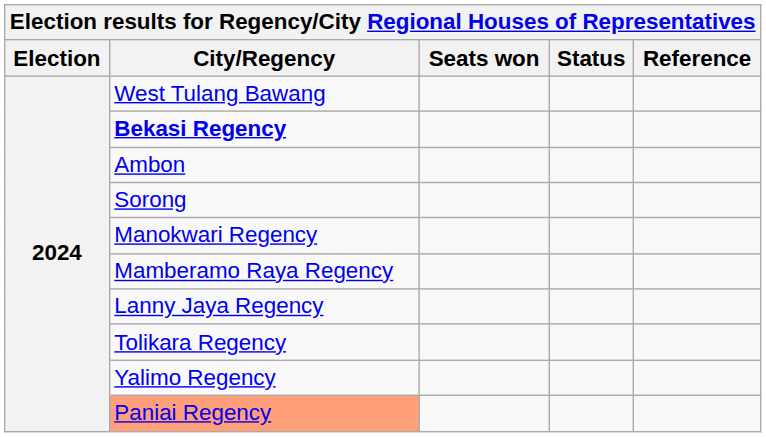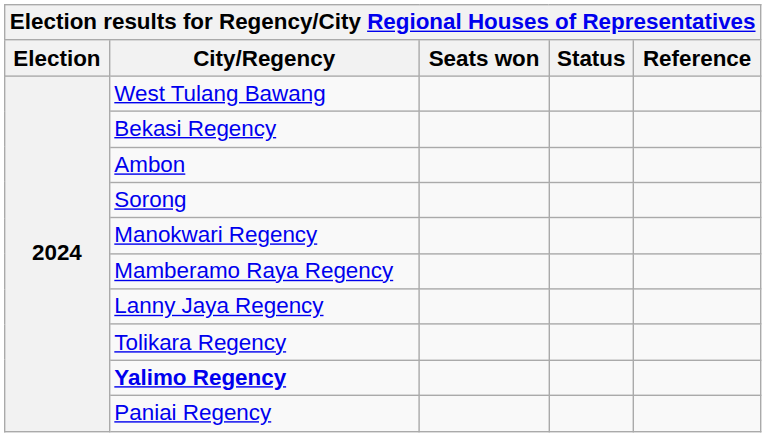(200, 128) bold -> (195, 128) normal
(195, 377) normal -> (200, 377) bold
(193, 413) lightsalmon background -> (193, 413) no background
